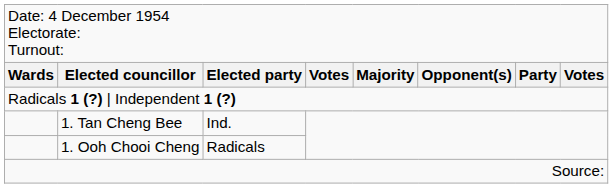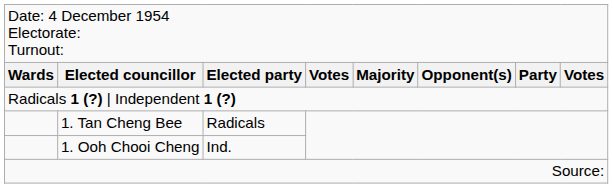(219, 123) Ind. -> (236, 123) Radicals
(236, 147) Radicals -> (219, 147) Ind.
